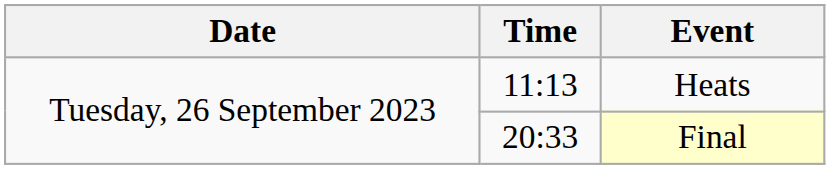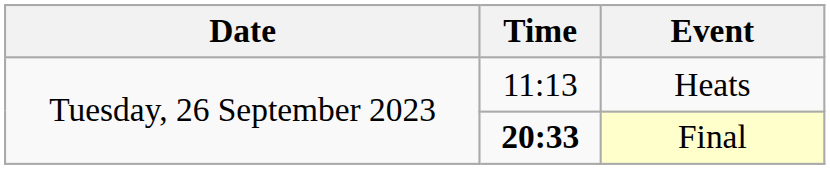(540, 137) normal -> (540, 137) bold
